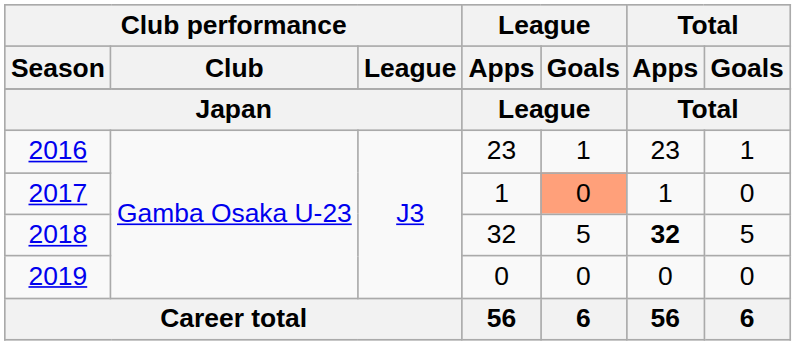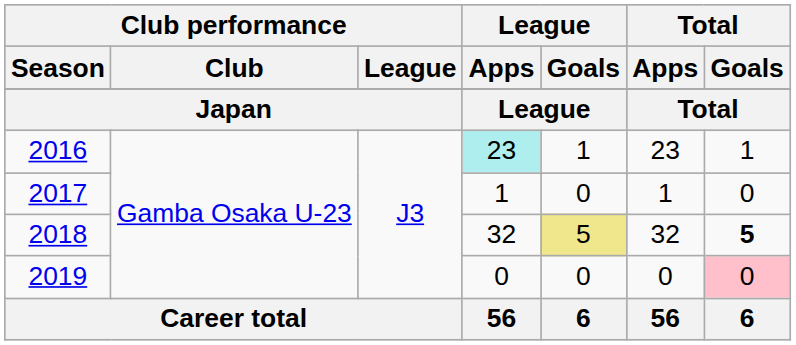(502, 151) no background -> (502, 151) paleturquoise background
(583, 192) lightsalmon background -> (583, 192) no background
(583, 234) no background -> (583, 234) khaki background
(665, 234) bold -> (665, 234) normal
(747, 234) normal -> (747, 234) bold
(747, 276) no background -> (747, 276) pink background
